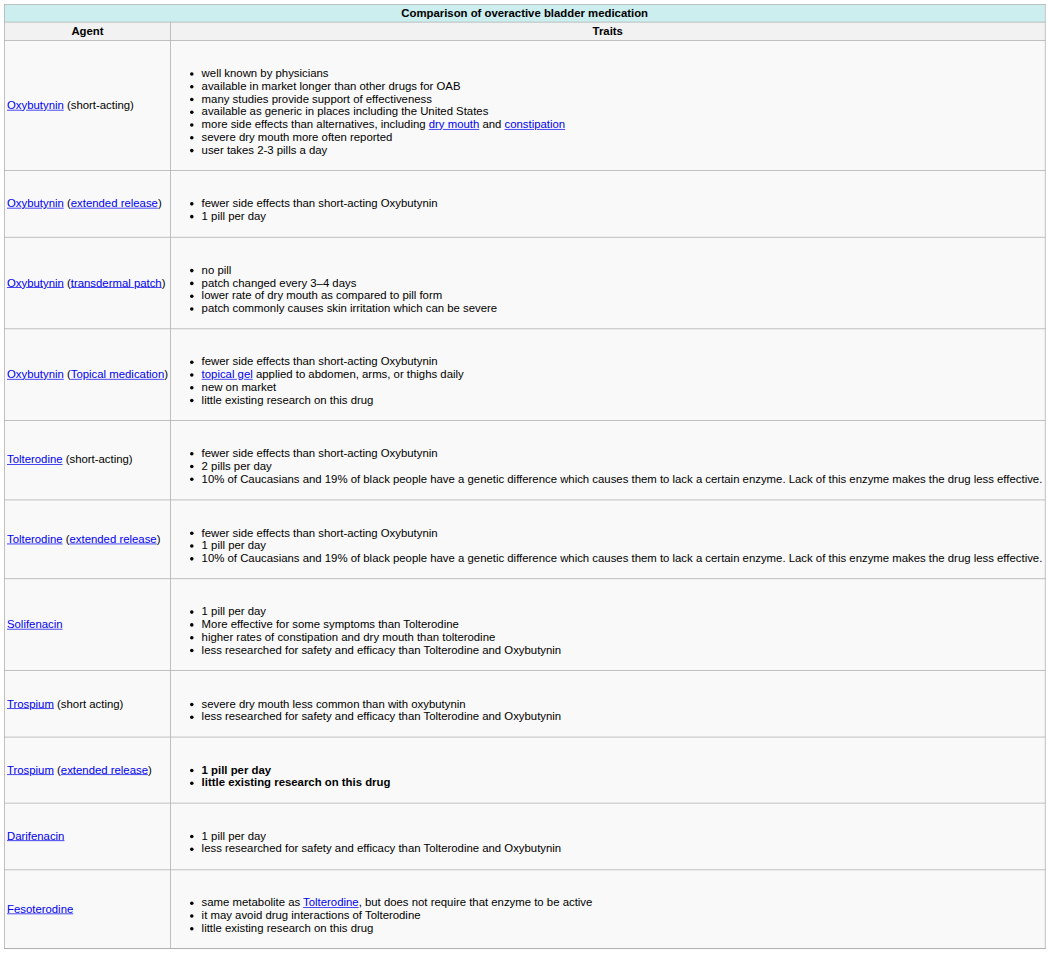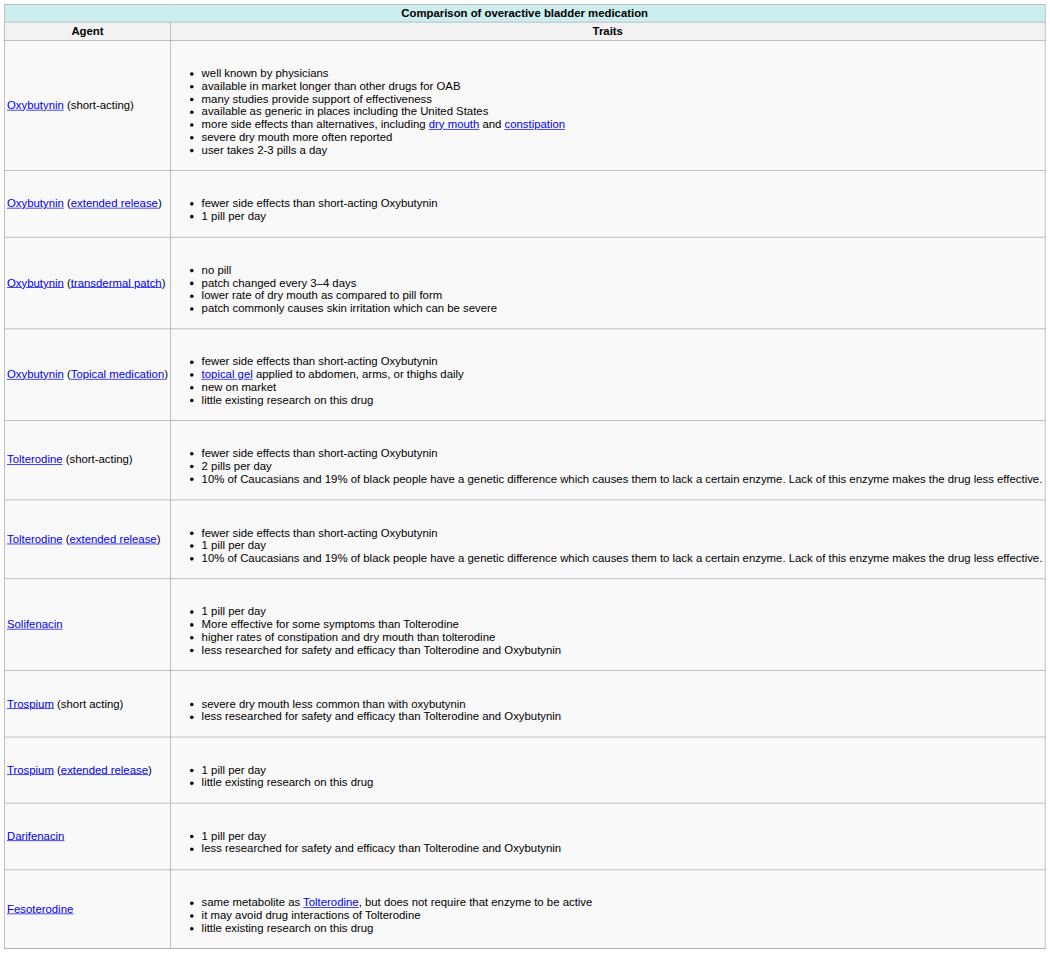(608, 776) bold -> (608, 776) normal
